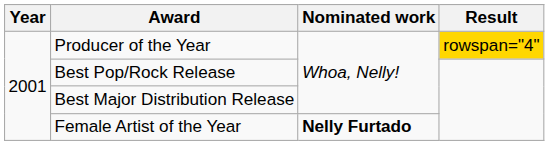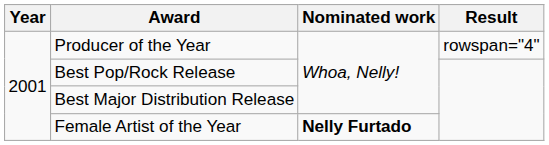(491, 45) gold background -> (491, 45) no background
